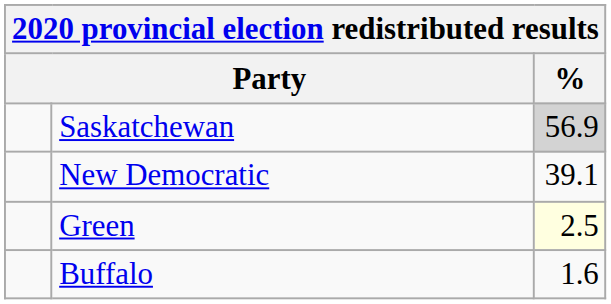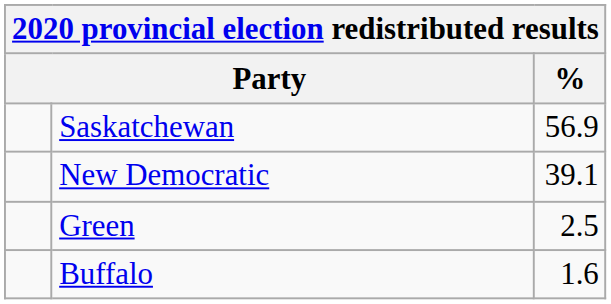(572, 126) lightgrey background -> (572, 126) no background
(580, 224) lightyellow background -> (580, 224) no background
